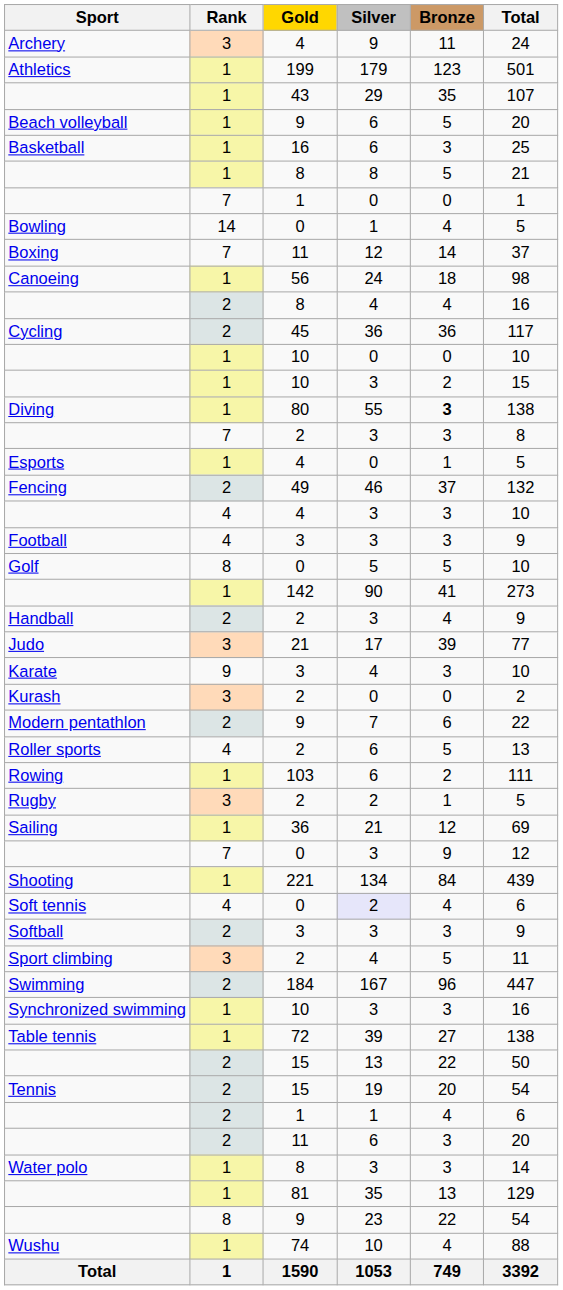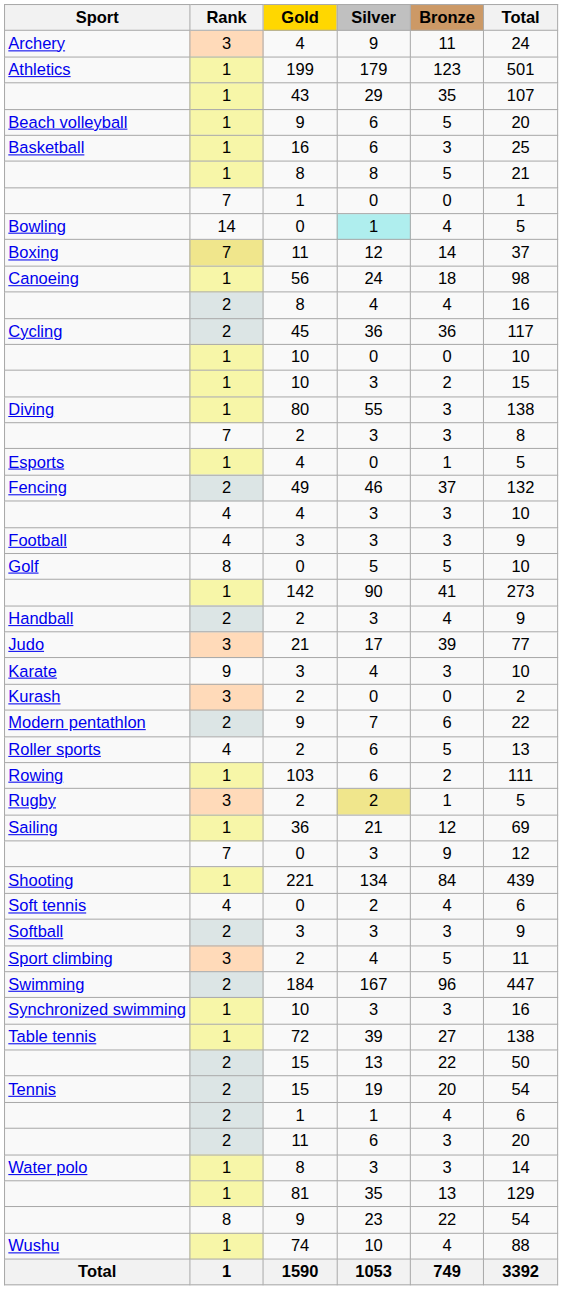(374, 226) no background -> (374, 226) paleturquoise background
(227, 252) no background -> (227, 252) khaki background
(447, 409) bold -> (447, 409) normal
(374, 801) no background -> (374, 801) khaki background
(374, 906) lavender background -> (374, 906) no background
